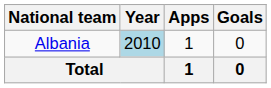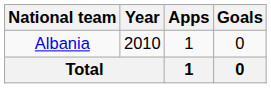(142, 43) lightblue background -> (142, 43) no background
